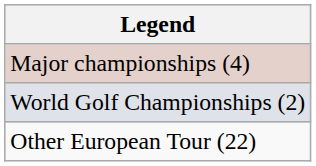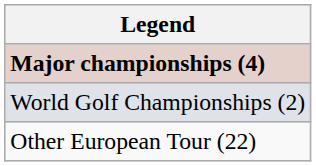(130, 63) normal -> (138, 63) bold
